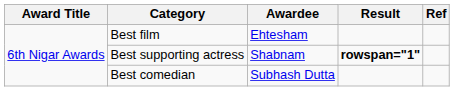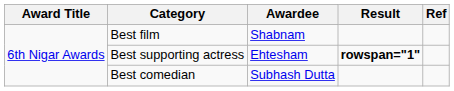(279, 34) Ehtesham -> (278, 34) Shabnam
(278, 55) Shabnam -> (279, 55) Ehtesham
